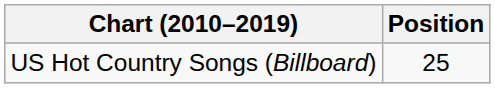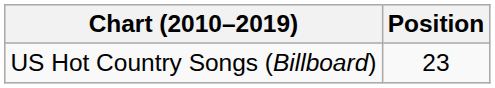(436, 62) 25 -> (436, 62) 23
